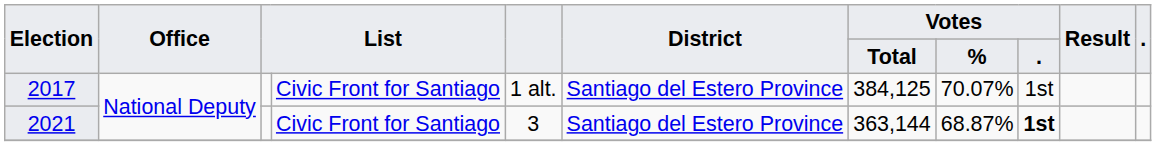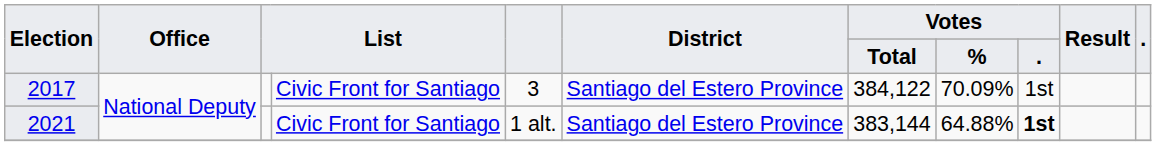(533, 90) 1 alt. -> (533, 90) 3
(892, 90) 384,125 -> (892, 90) 384,122
(977, 90) 70.07% -> (977, 90) 70.09%
(533, 124) 3 -> (533, 124) 1 alt.
(892, 124) 363,144 -> (892, 124) 383,144
(977, 124) 68.87% -> (977, 124) 64.88%
